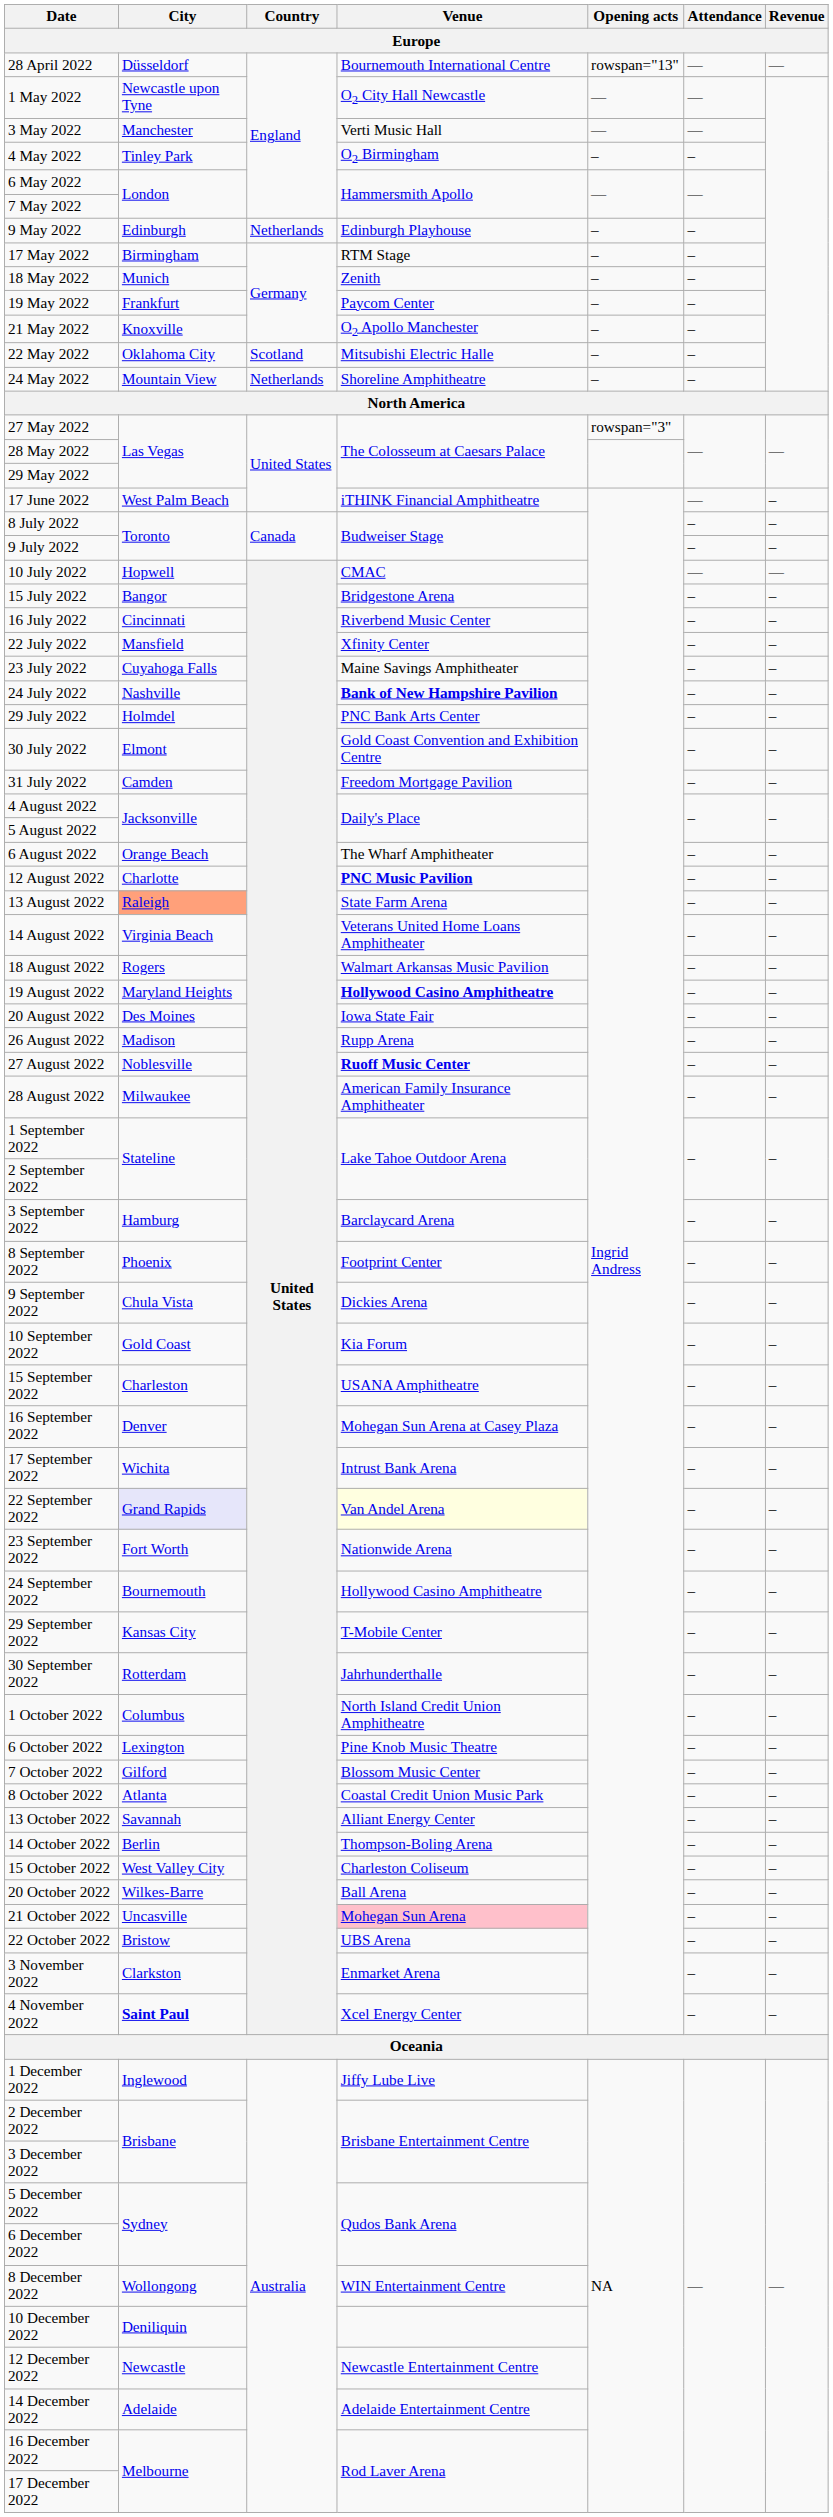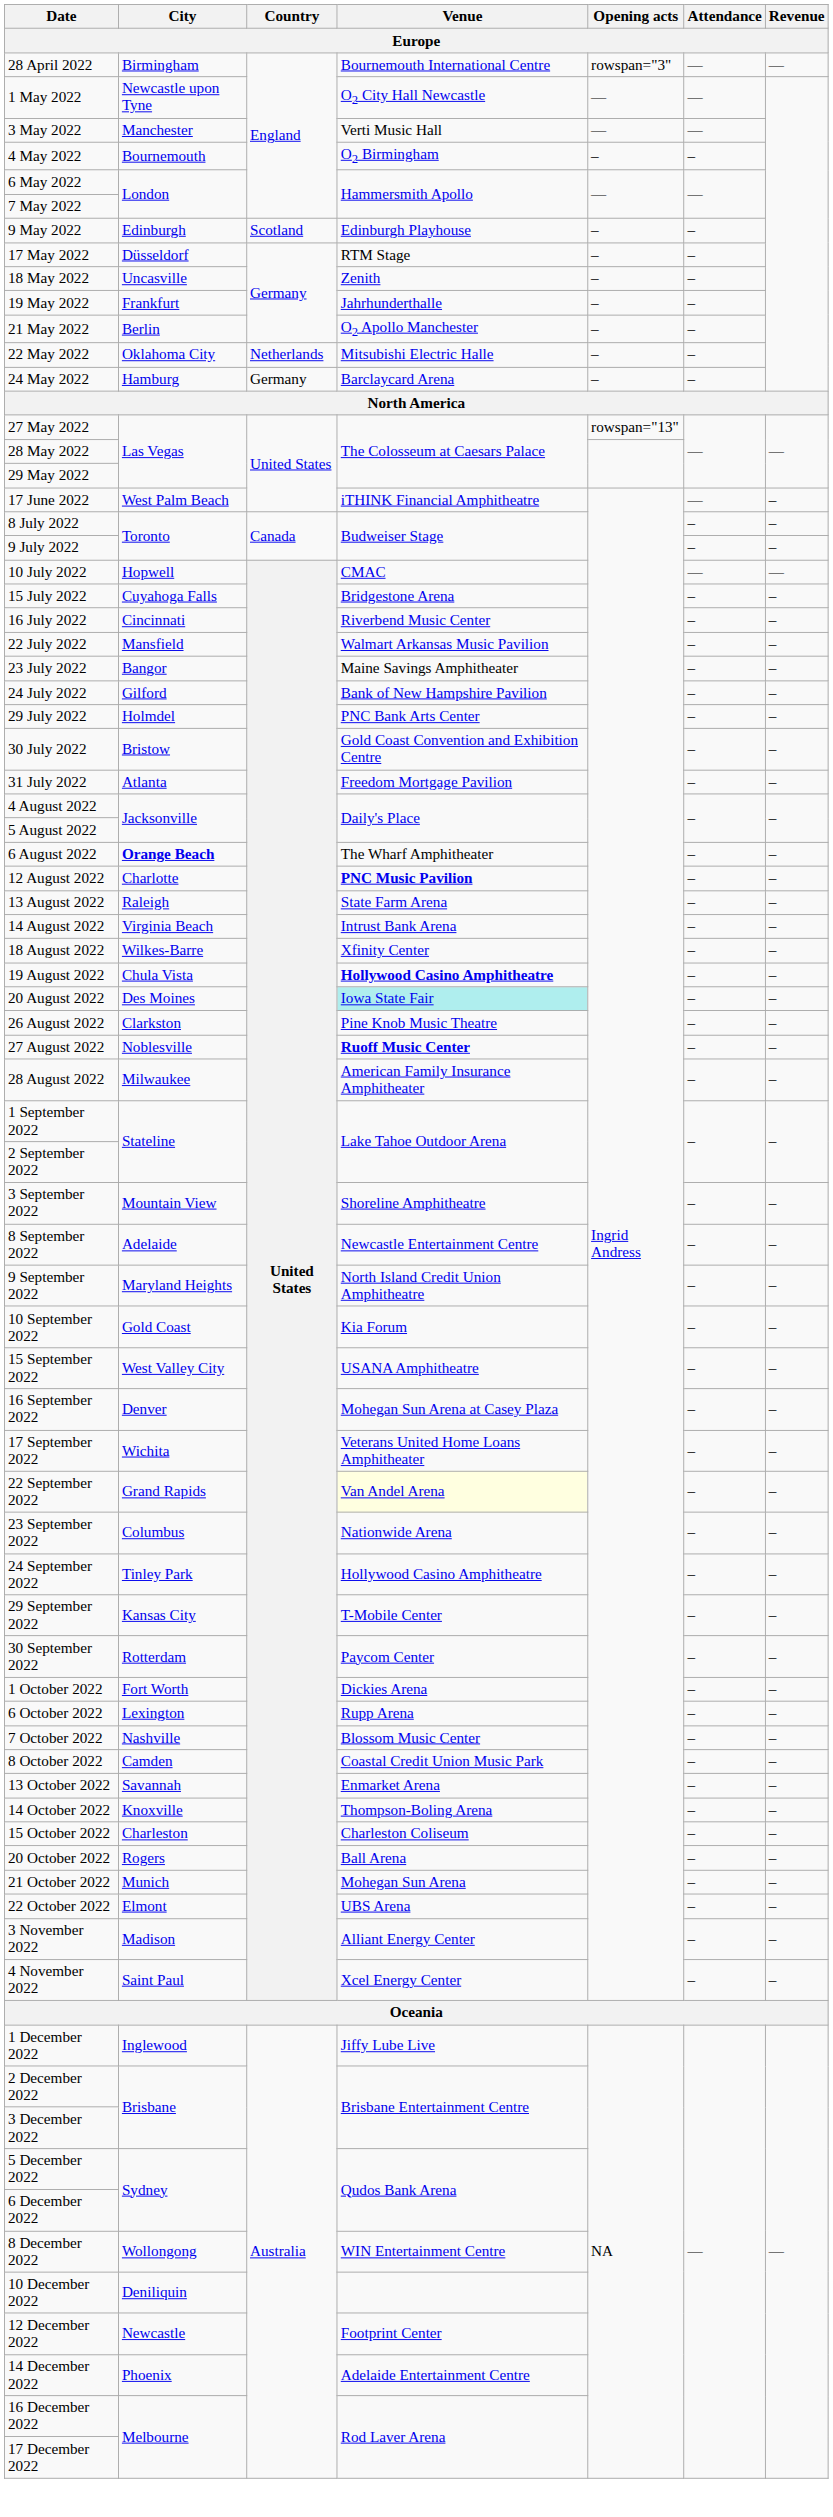(155, 64) Düsseldorf -> (160, 64) Birmingham
(635, 64) rowspan="13" -> (631, 64) rowspan="3"
(157, 156) Tinley Park -> (164, 156) Bournemouth
(287, 230) Netherlands -> (277, 230) Scotland
(160, 254) Birmingham -> (155, 254) Düsseldorf
(146, 278) Munich -> (154, 278) Uncasville
(387, 302) Paycom Center -> (391, 302) Jahrhunderthalle
(152, 328) Knoxville -> (141, 328) Berlin
(277, 354) Scotland -> (287, 354) Netherlands
(169, 379) Mountain View -> (150, 379) Hamburg
(287, 379) Netherlands -> (278, 379) Germany
(413, 379) Shoreline Amphitheatre -> (398, 379) Barclaycard Arena
(631, 427) rowspan="3" -> (635, 427) rowspan="13"
(144, 596) Bangor -> (169, 596) Cuyahoga Falls
(385, 644) Xfinity Center -> (445, 644) Walmart Arkansas Music Pavilion
(169, 668) Cuyahoga Falls -> (144, 668) Bangor
(151, 692) Nashville -> (144, 692) Gilford
(449, 692) bold -> (444, 692) normal
(144, 749) Elmont -> (146, 749) Bristow
(147, 781) Camden -> (144, 781) Atlanta
(165, 854) normal -> (168, 854) bold
(146, 902) lightsalmon background -> (146, 902) no background
(430, 935) Veterans United Home Loans Amphitheater -> (399, 926) Intrust Bank Arena
(143, 967) Rogers -> (163, 950) Wilkes-Barre
(445, 967) Walmart Arkansas Music Pavilion -> (385, 950) Xfinity Center
(177, 991) Maryland Heights -> (157, 974) Chula Vista
(387, 1015) no background -> (387, 998) paleturquoise background
(148, 1040) Madison -> (151, 1022) Clarkston
(377, 1040) Rupp Arena -> (419, 1022) Pine Knob Music Theatre
(150, 1220) Hamburg -> (169, 1203) Mountain View
(398, 1220) Barclaycard Arena -> (413, 1203) Shoreline Amphitheatre
(147, 1261) Phoenix -> (149, 1244) Adelaide
(391, 1261) Footprint Center -> (440, 1244) Newcastle Entertainment Centre
(157, 1302) Chula Vista -> (177, 1285) Maryland Heights
(384, 1302) Dickies Arena -> (421, 1285) North Island Credit Union Amphitheatre
(155, 1385) Charleston -> (173, 1368) West Valley City
(399, 1467) Intrust Bank Arena -> (430, 1450) Veterans United Home Loans Amphitheater
(164, 1508) lavender background -> (164, 1491) no background
(155, 1550) Fort Worth -> (153, 1532) Columbus
(164, 1591) Bournemouth -> (157, 1574) Tinley Park
(391, 1673) Jahrhunderthalle -> (387, 1656) Paycom Center
(153, 1714) Columbus -> (155, 1689) Fort Worth
(421, 1714) North Island Credit Union Amphitheatre -> (384, 1689) Dickies Arena
(419, 1747) Pine Knob Music Theatre -> (377, 1713) Rupp Arena
(144, 1771) Gilford -> (151, 1737) Nashville
(144, 1795) Atlanta -> (147, 1761) Camden
(408, 1819) Alliant Energy Center -> (390, 1785) Enmarket Arena
(141, 1843) Berlin -> (152, 1809) Knoxville
(173, 1868) West Valley City -> (155, 1833) Charleston
(163, 1892) Wilkes-Barre -> (143, 1858) Rogers
(154, 1916) Uncasville -> (146, 1882) Munich
(403, 1916) pink background -> (403, 1882) no background
(146, 1940) Bristow -> (144, 1906) Elmont
(151, 1973) Clarkston -> (148, 1938) Madison
(390, 1973) Enmarket Arena -> (408, 1938) Alliant Energy Center
(155, 2014) bold -> (153, 1980) normal
(440, 2368) Newcastle Entertainment Centre -> (391, 2333) Footprint Center
(149, 2409) Adelaide -> (147, 2375) Phoenix
